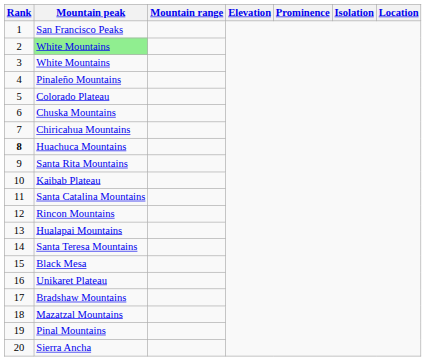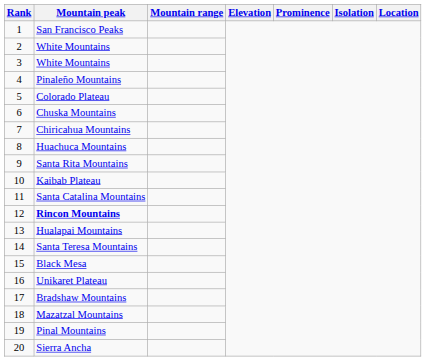(73, 46) lightgreen background -> (73, 46) no background
(19, 146) bold -> (19, 146) normal
(75, 213) normal -> (78, 213) bold
